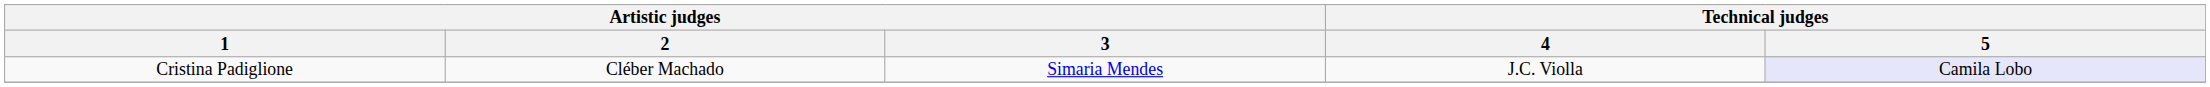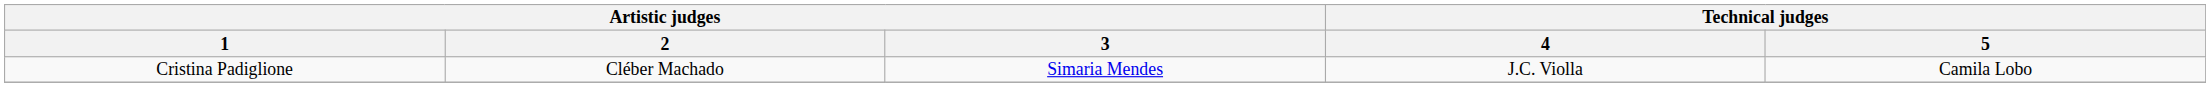(1986, 69) lavender background -> (1986, 69) no background
